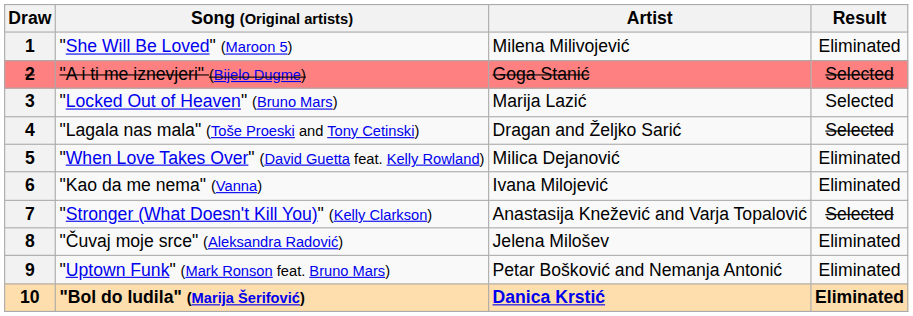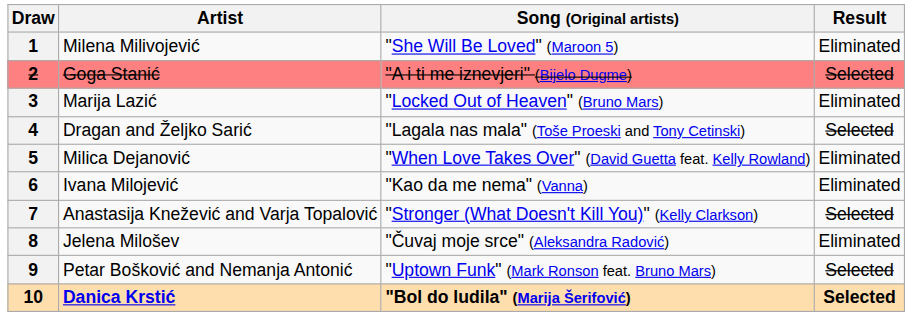columns swapped: (650, 18) <-> (272, 18)
(860, 102) Selected -> (860, 102) Eliminated
(860, 269) Eliminated -> (860, 269) Selected
(860, 297) Eliminated -> (860, 297) Selected
